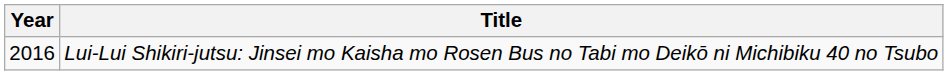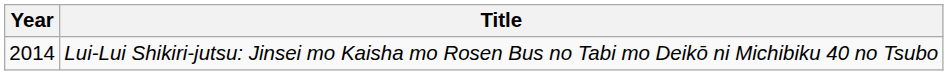(32, 53) 2016 -> (32, 53) 2014
